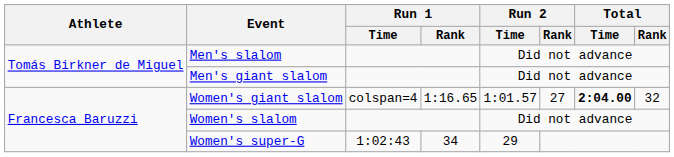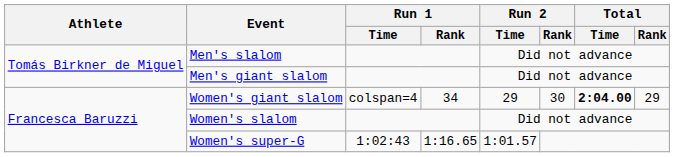(450, 98) 1:16.65 -> (450, 98) 34
(510, 98) 1:01.57 -> (510, 98) 29
(557, 98) 27 -> (557, 98) 30
(652, 98) 32 -> (652, 98) 29
(450, 141) 34 -> (450, 141) 1:16.65
(510, 141) 29 -> (510, 141) 1:01.57
